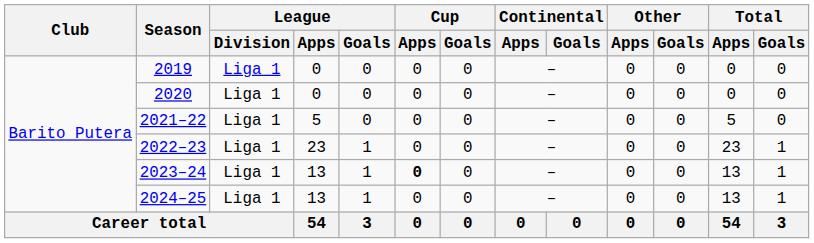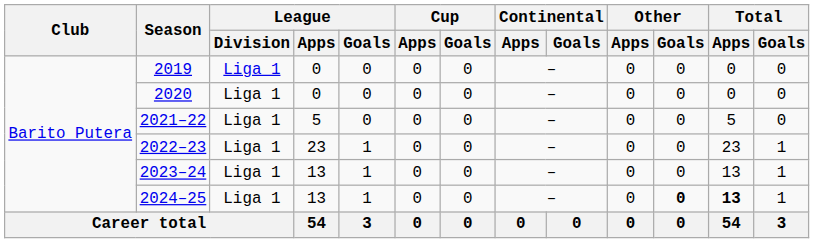(417, 173) bold -> (417, 173) normal
(681, 198) normal -> (681, 198) bold
(731, 198) normal -> (731, 198) bold
